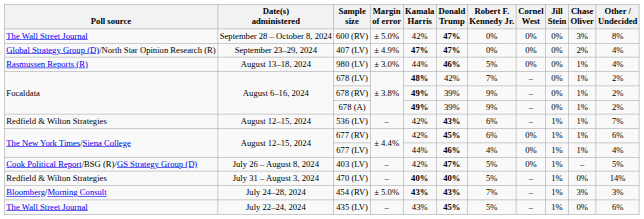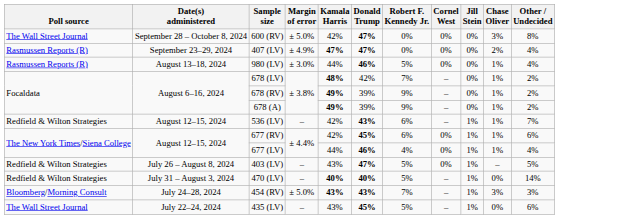(111, 50) Global Strategy Group (D)/North Star Opinion Research (R) -> (47, 50) Rasmussen Reports (R)
(102, 164) Cook Political Report/BSG (R)/GS Strategy Group (D) -> (57, 164) Redfield & Wilton Strategies
(420, 164) 42% -> (335, 164) 43%
